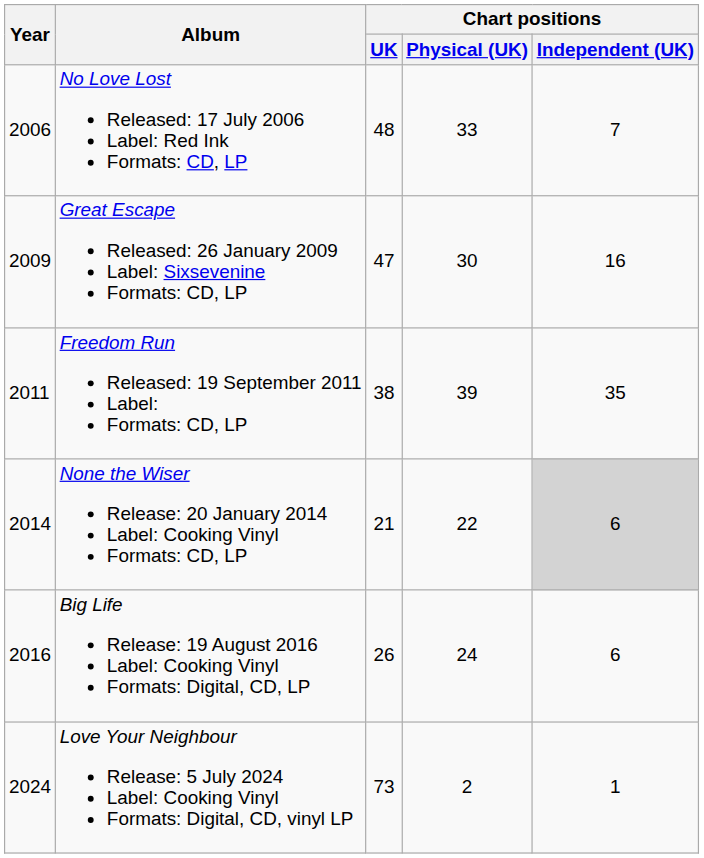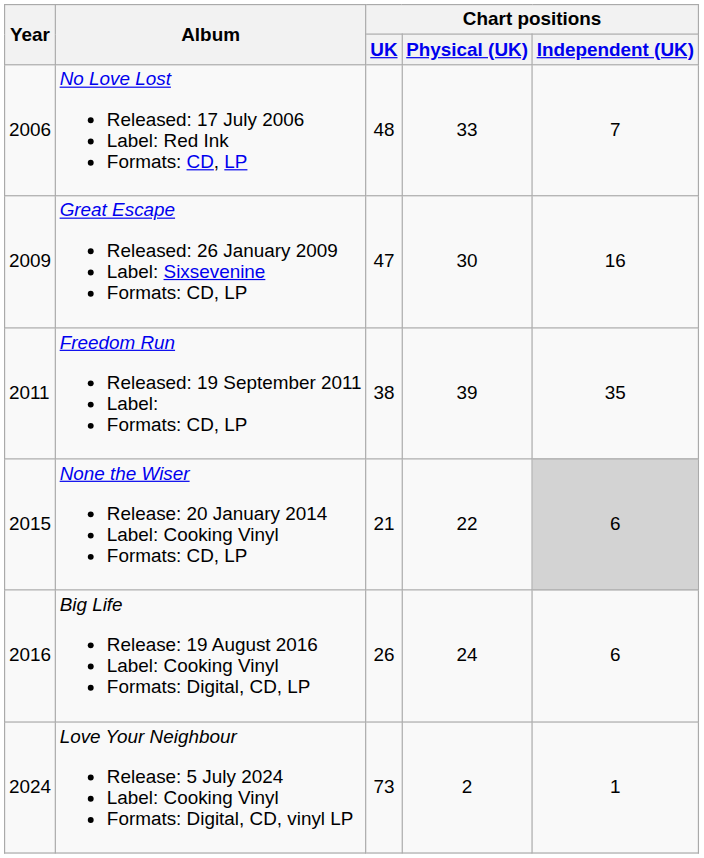(30, 524) 2014 -> (30, 524) 2015
